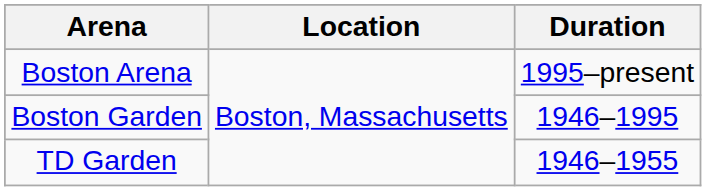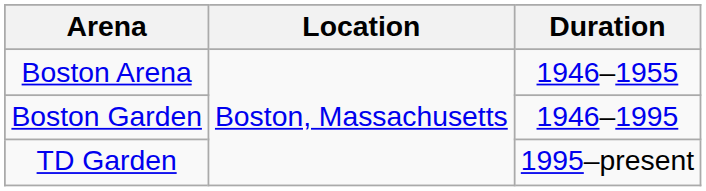(607, 71) 1995–present -> (607, 71) 1946–1955
(607, 161) 1946–1955 -> (607, 161) 1995–present
